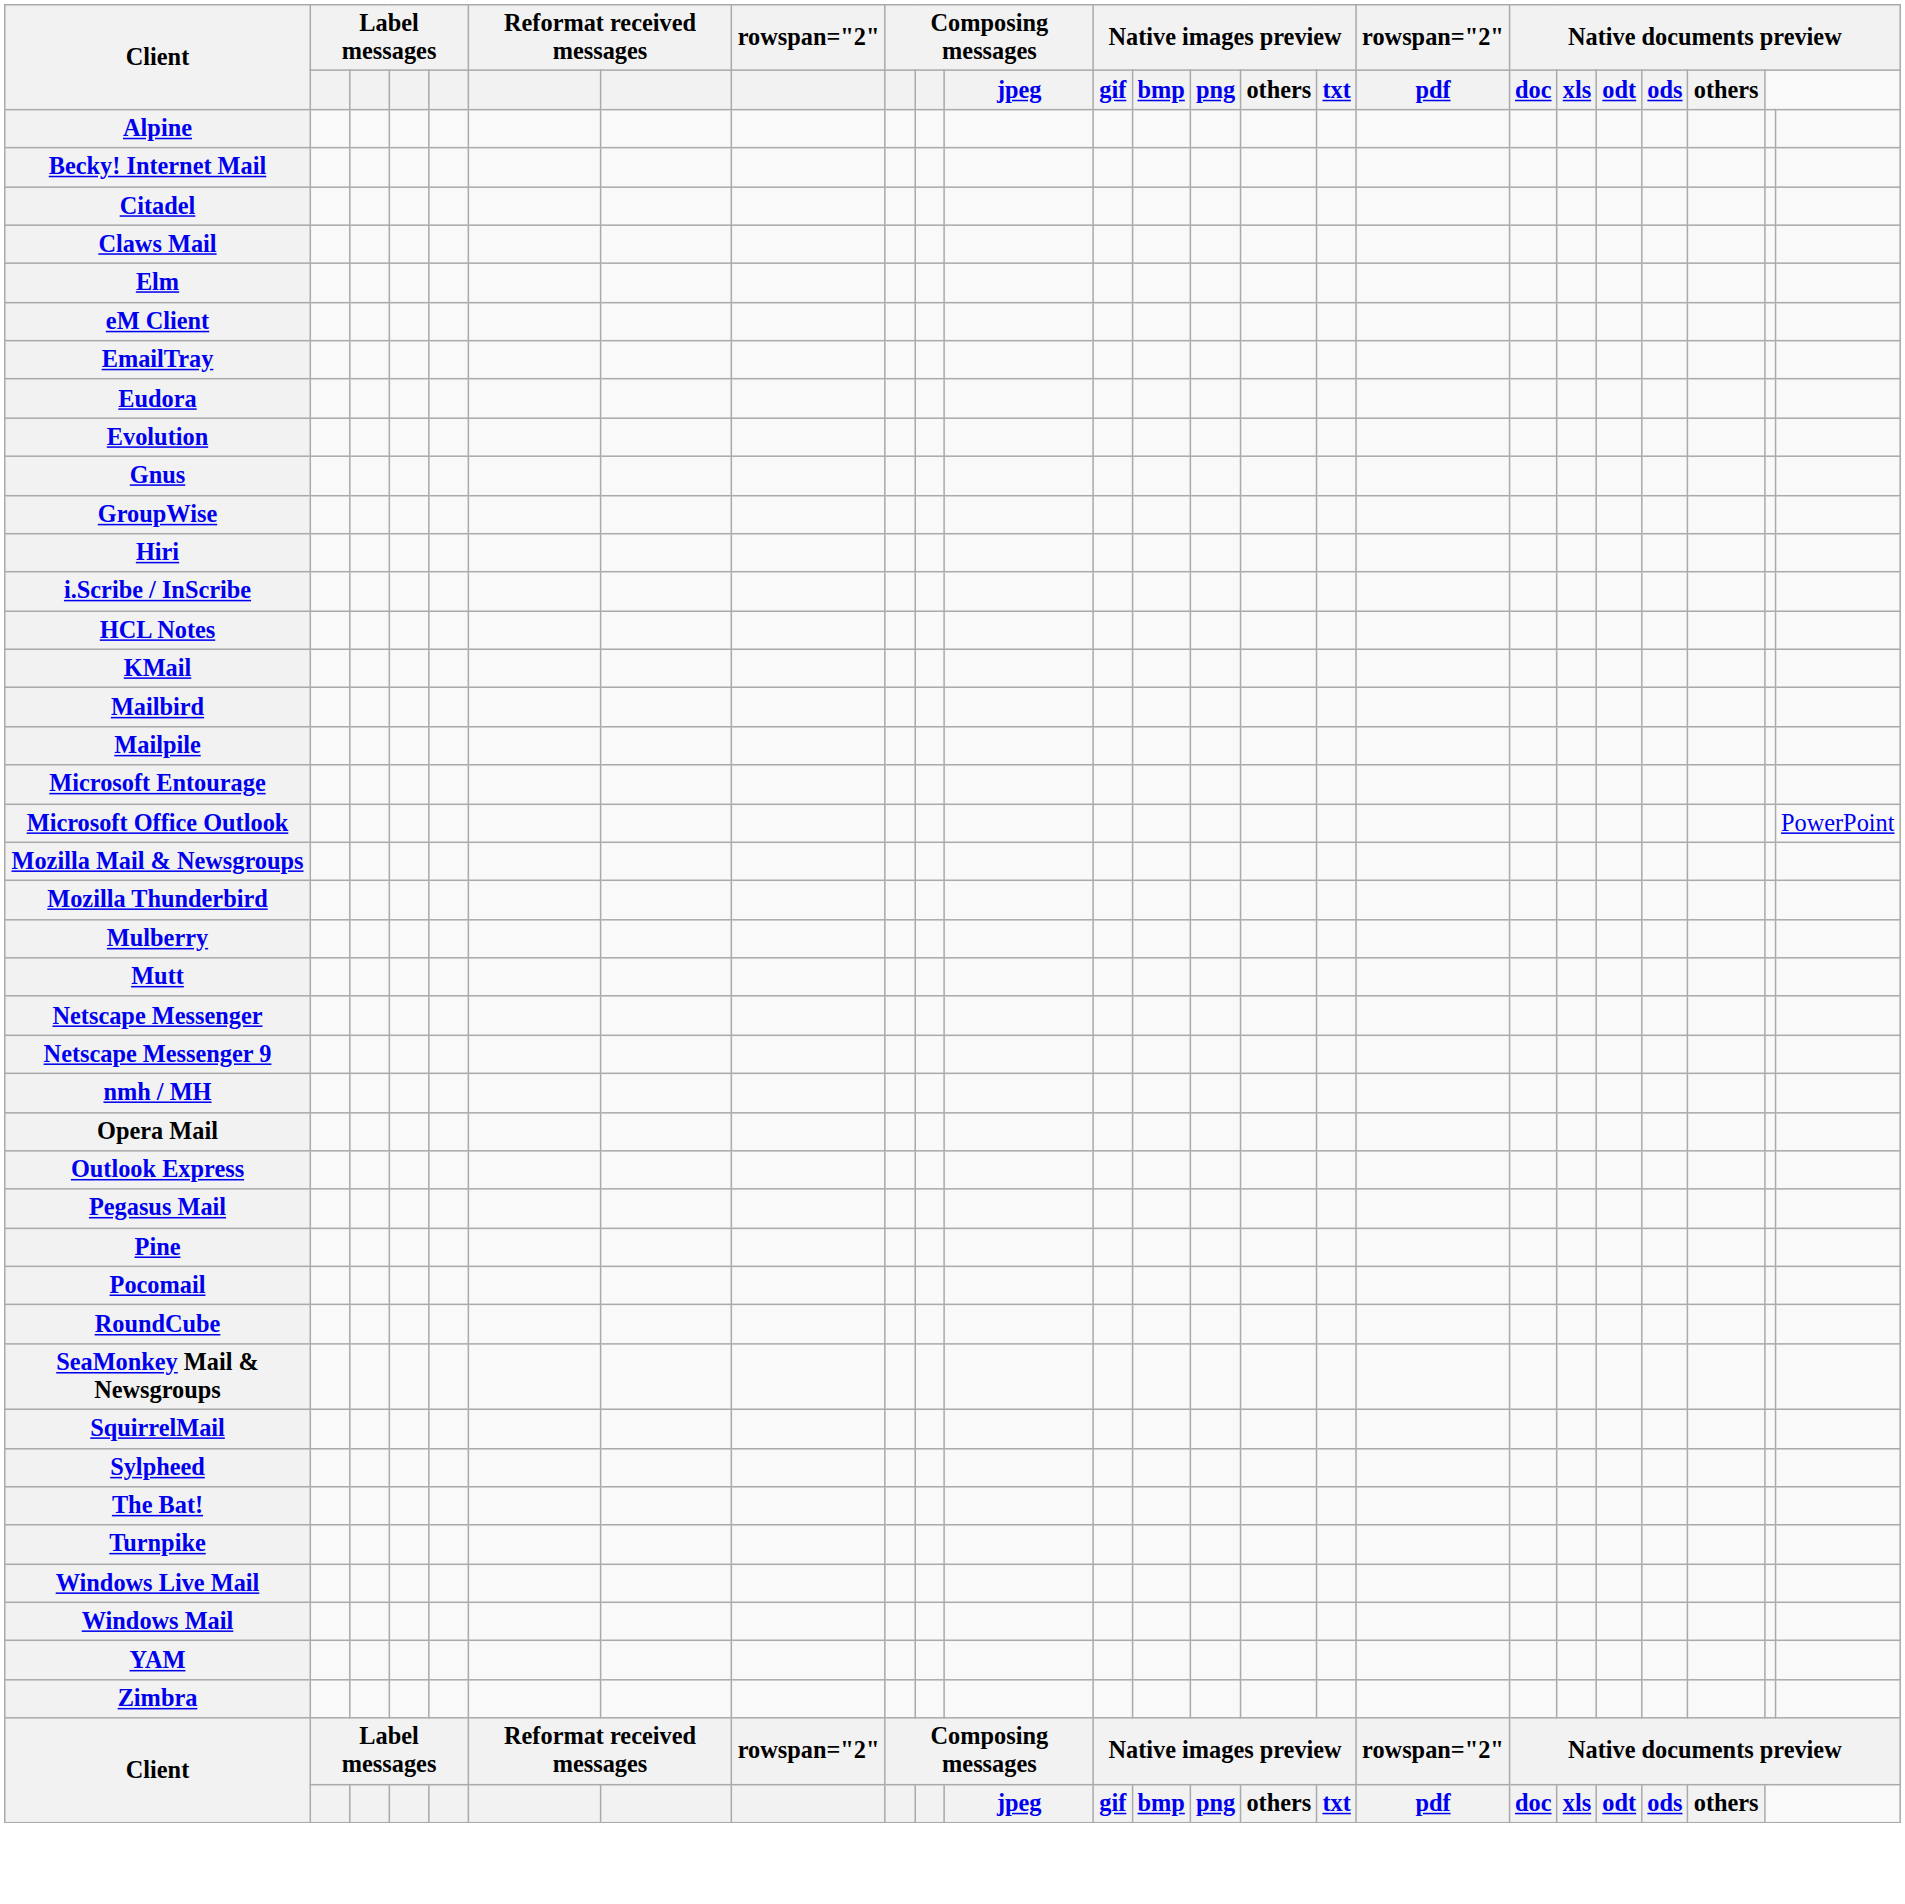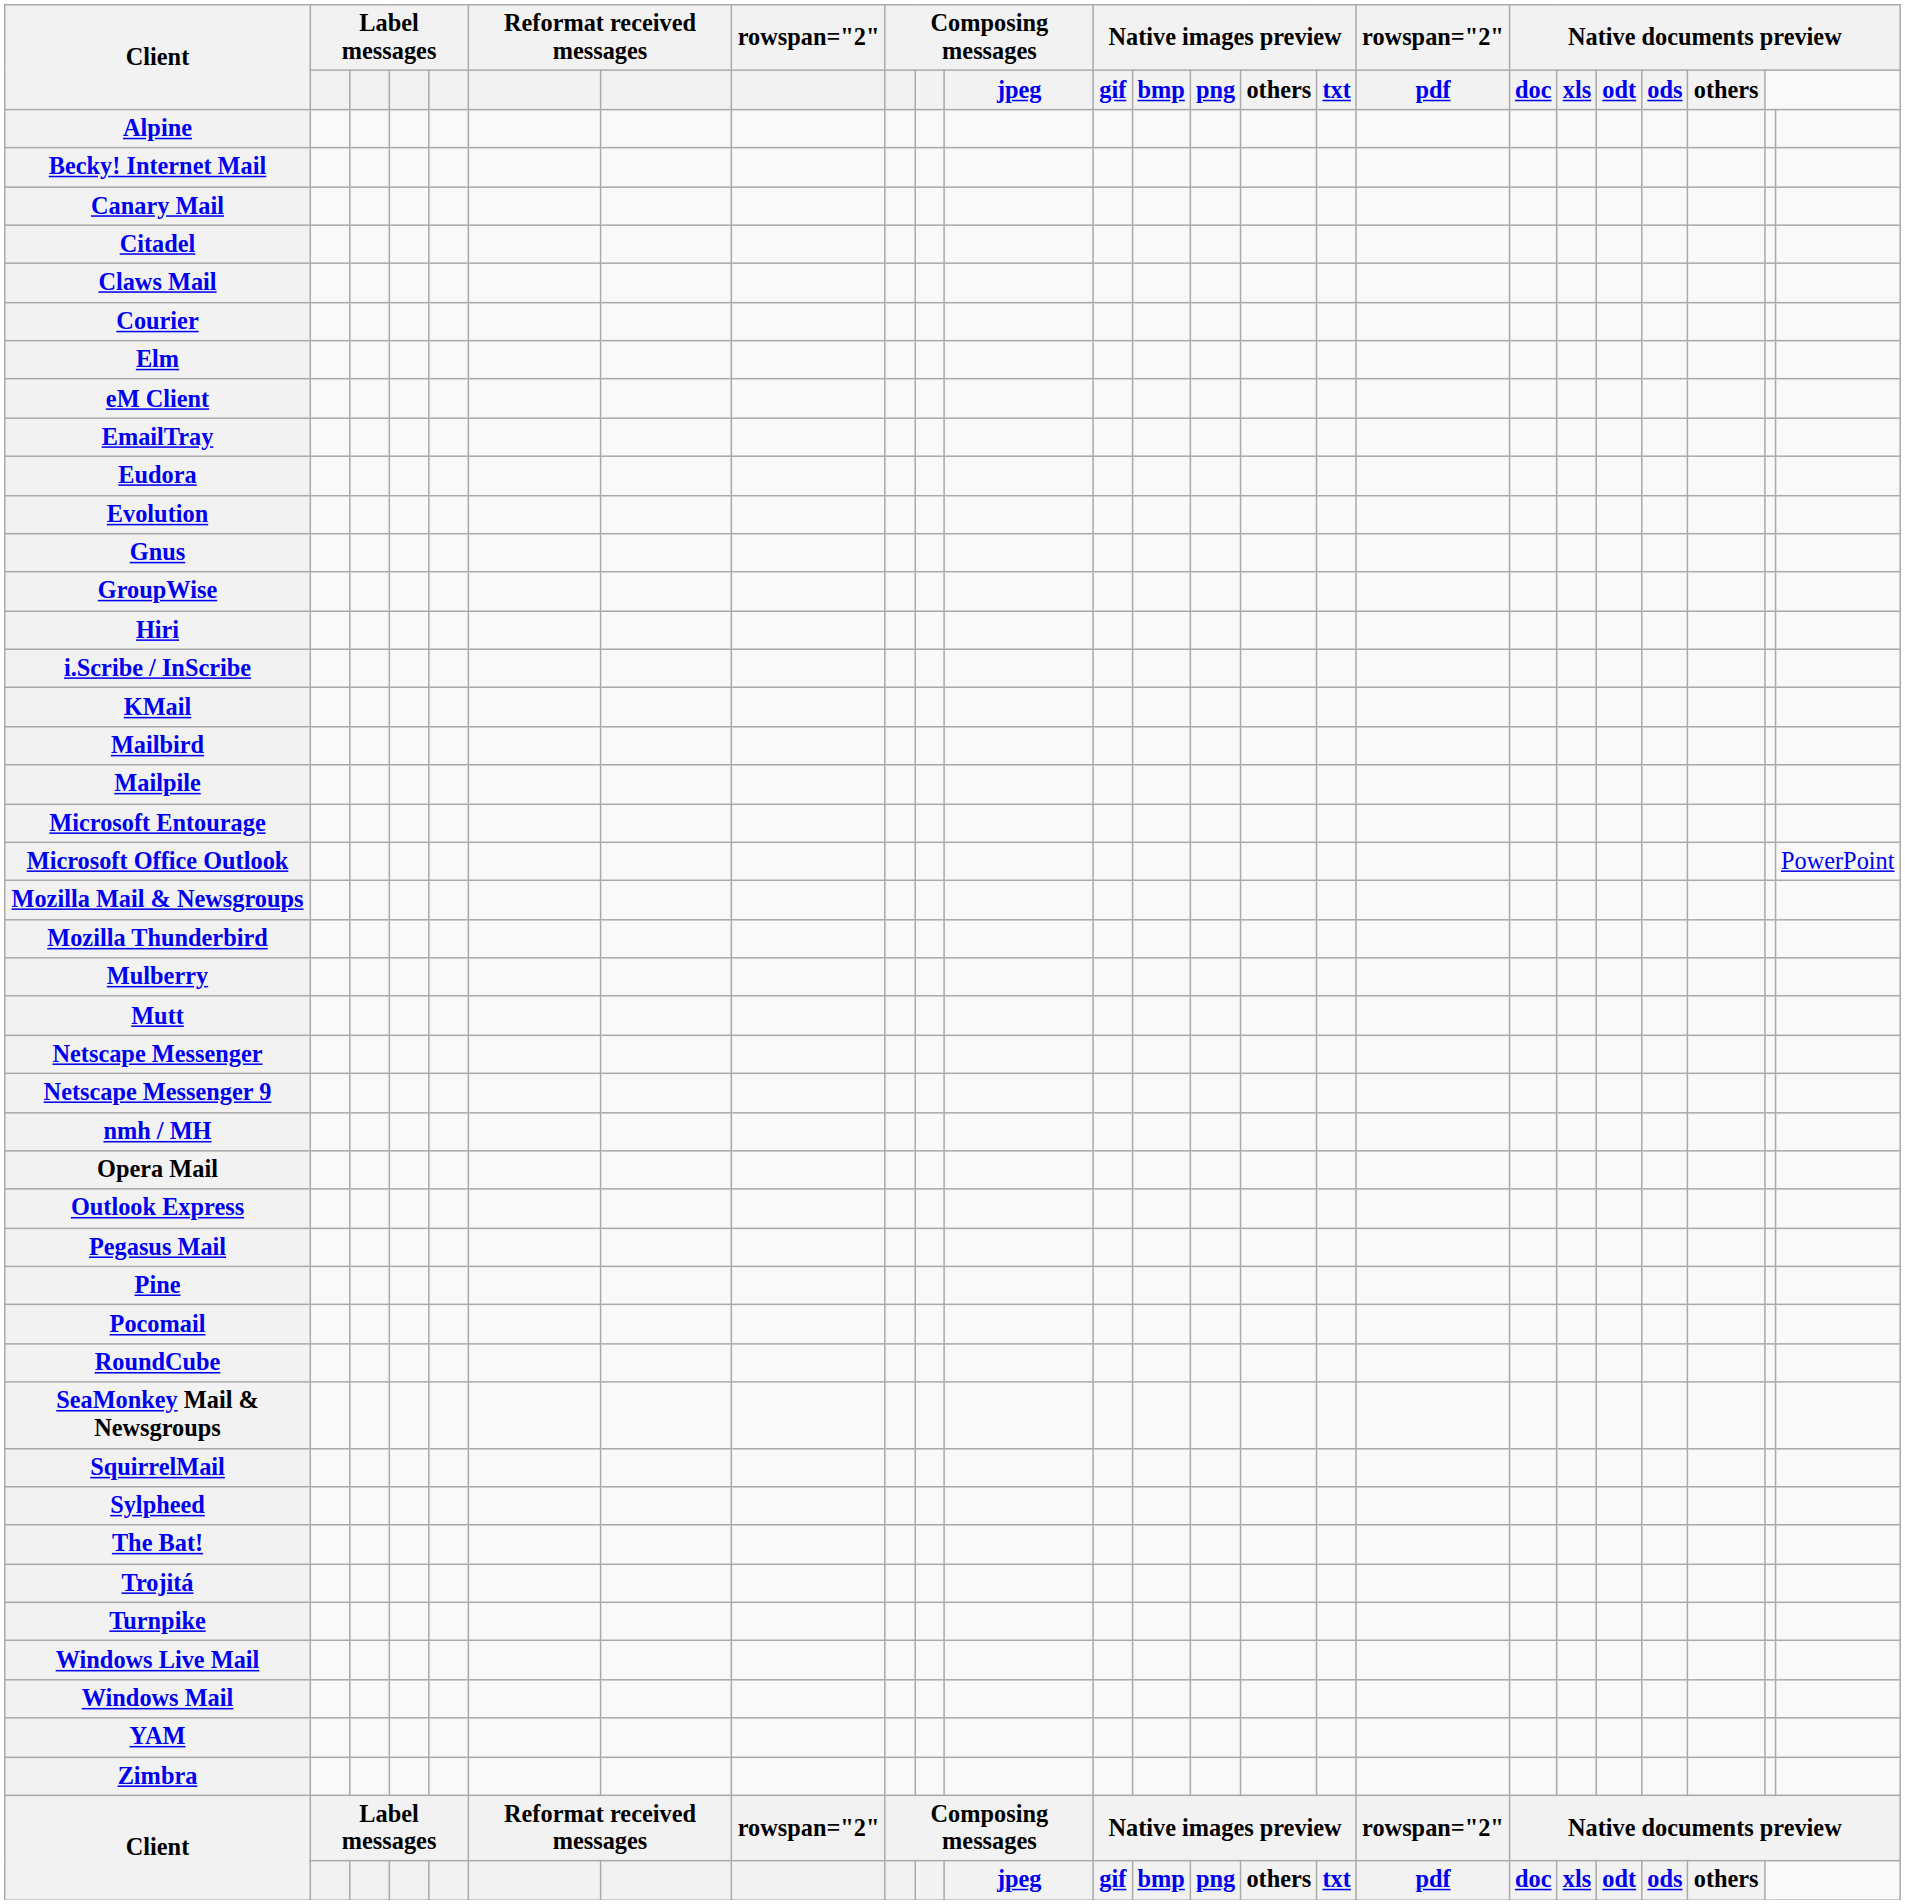+ row: (158, 205)
+ row: (158, 321)
- row: (157, 629)
+ row: (157, 1582)
